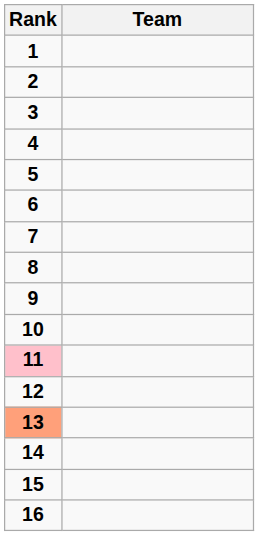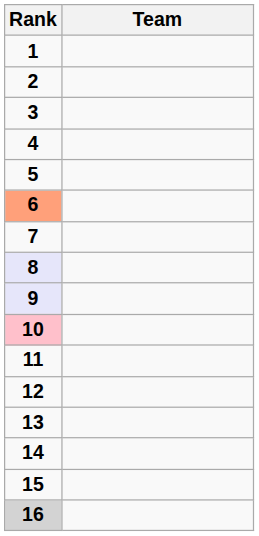(33, 205) no background -> (33, 205) lightsalmon background
(33, 267) no background -> (33, 267) lavender background
(33, 298) no background -> (33, 298) lavender background
(33, 329) no background -> (33, 329) pink background
(33, 360) pink background -> (33, 360) no background
(33, 422) lightsalmon background -> (33, 422) no background
(33, 515) no background -> (33, 515) lightgrey background
